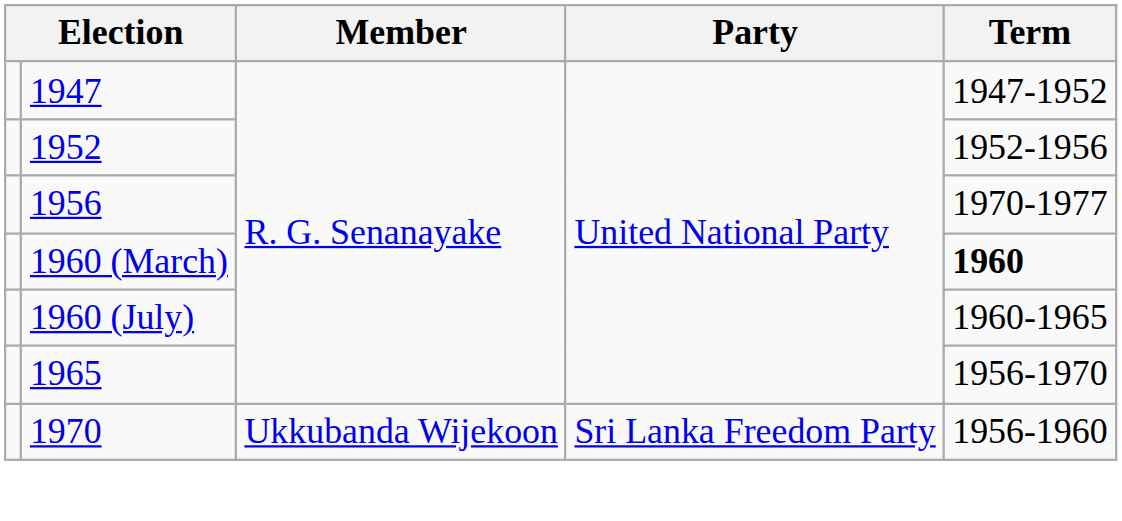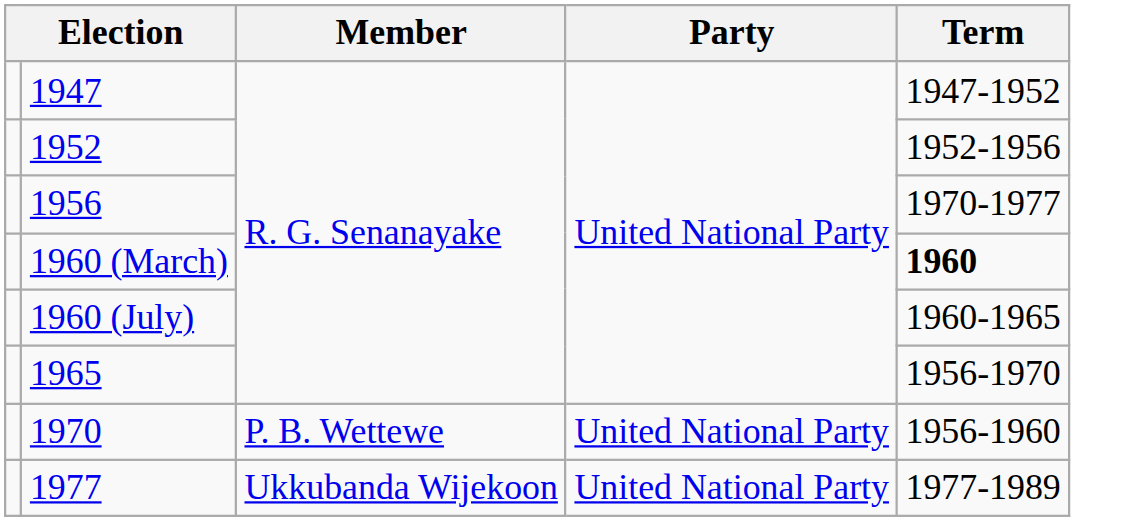(401, 430) Ukkubanda Wijekoon -> (344, 430) P. B. Wettewe
(755, 430) Sri Lanka Freedom Party -> (732, 430) United National Party
+ row: (66, 487)
